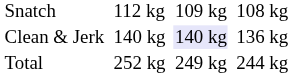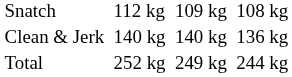(201, 37) lavender background -> (201, 37) no background
